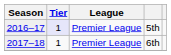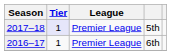(26, 27) 2016–17 -> (26, 27) 2017–18
(26, 43) 2017–18 -> (26, 43) 2016–17
